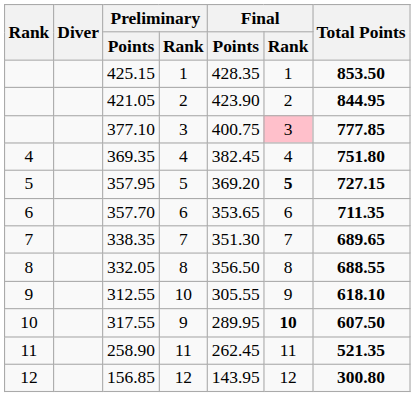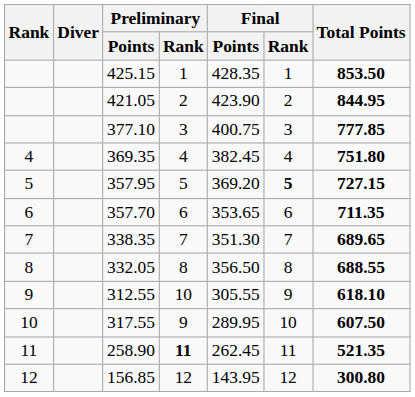(288, 128) pink background -> (288, 128) no background
(288, 322) bold -> (288, 322) normal
(183, 350) normal -> (183, 350) bold
